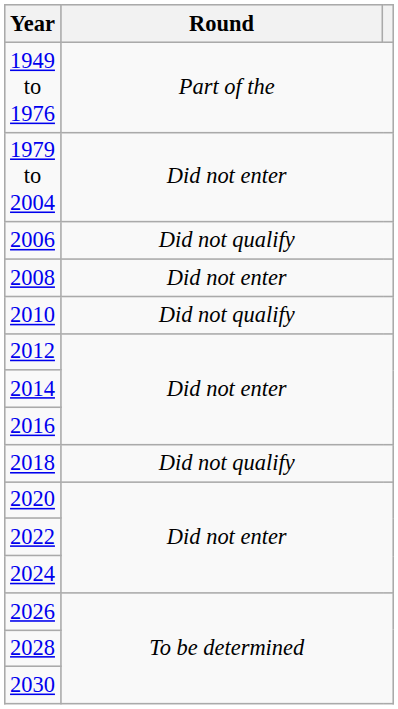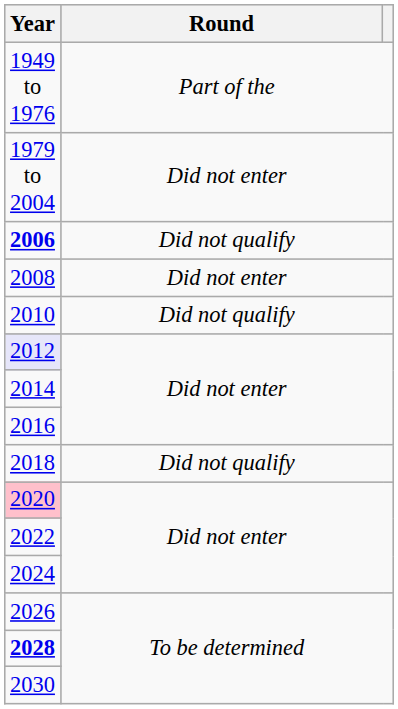(32, 240) normal -> (32, 240) bold
(32, 351) no background -> (32, 351) lavender background
(32, 499) no background -> (32, 499) pink background
(32, 648) normal -> (32, 648) bold
